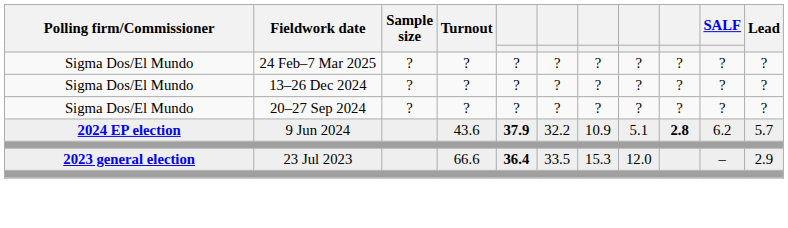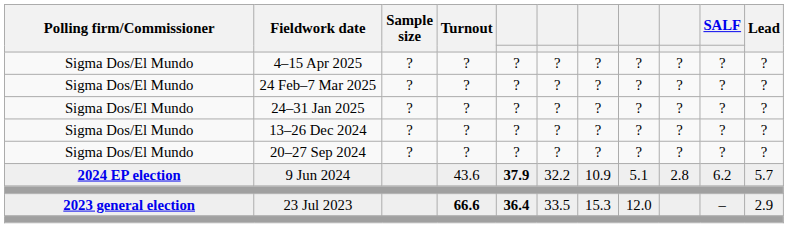+ row: (129, 63)
+ row: (129, 108)
(680, 130) bold -> (680, 175) normal
(467, 159) normal -> (467, 204) bold
